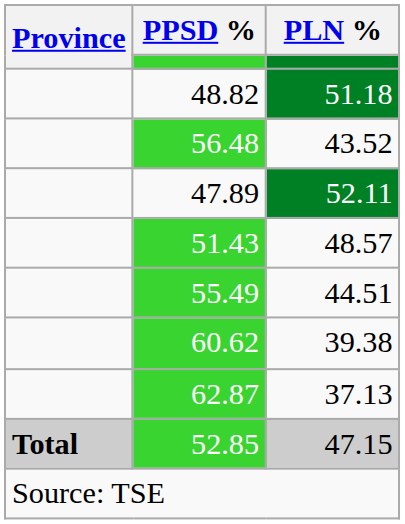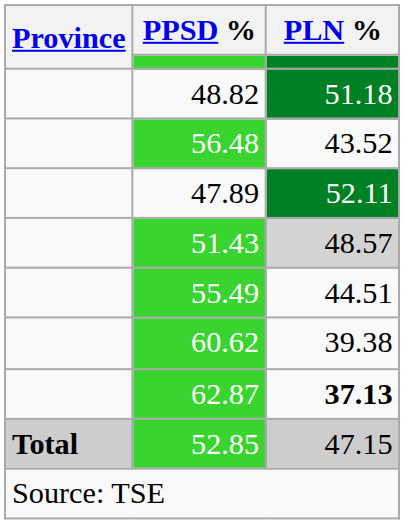(359, 243) no background -> (359, 243) lightgrey background
(359, 392) normal -> (359, 392) bold
